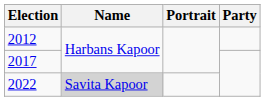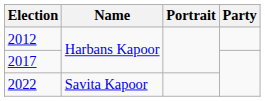(106, 84) lightgrey background -> (106, 84) no background
